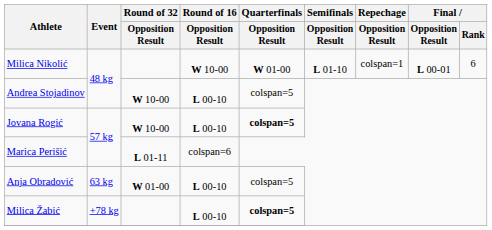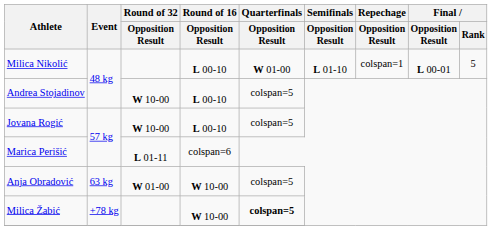(210, 70) W 10-00 -> (210, 70) L 00-10
(473, 64) 6 -> (473, 64) 5
(272, 123) bold -> (272, 123) normal
(210, 187) L 00-10 -> (210, 187) W 10-00
(210, 217) L 00-10 -> (210, 217) W 10-00
